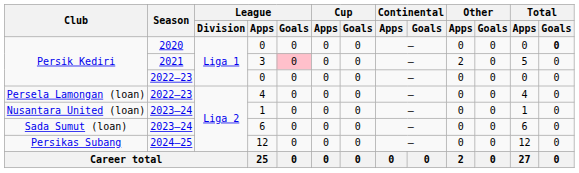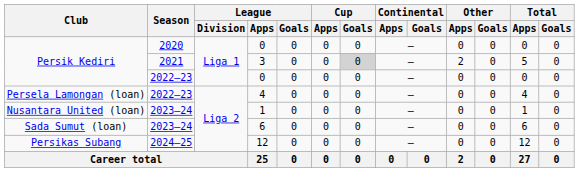(556, 45) bold -> (556, 45) normal
(294, 61) pink background -> (294, 61) no background
(358, 61) no background -> (358, 61) lightgrey background
